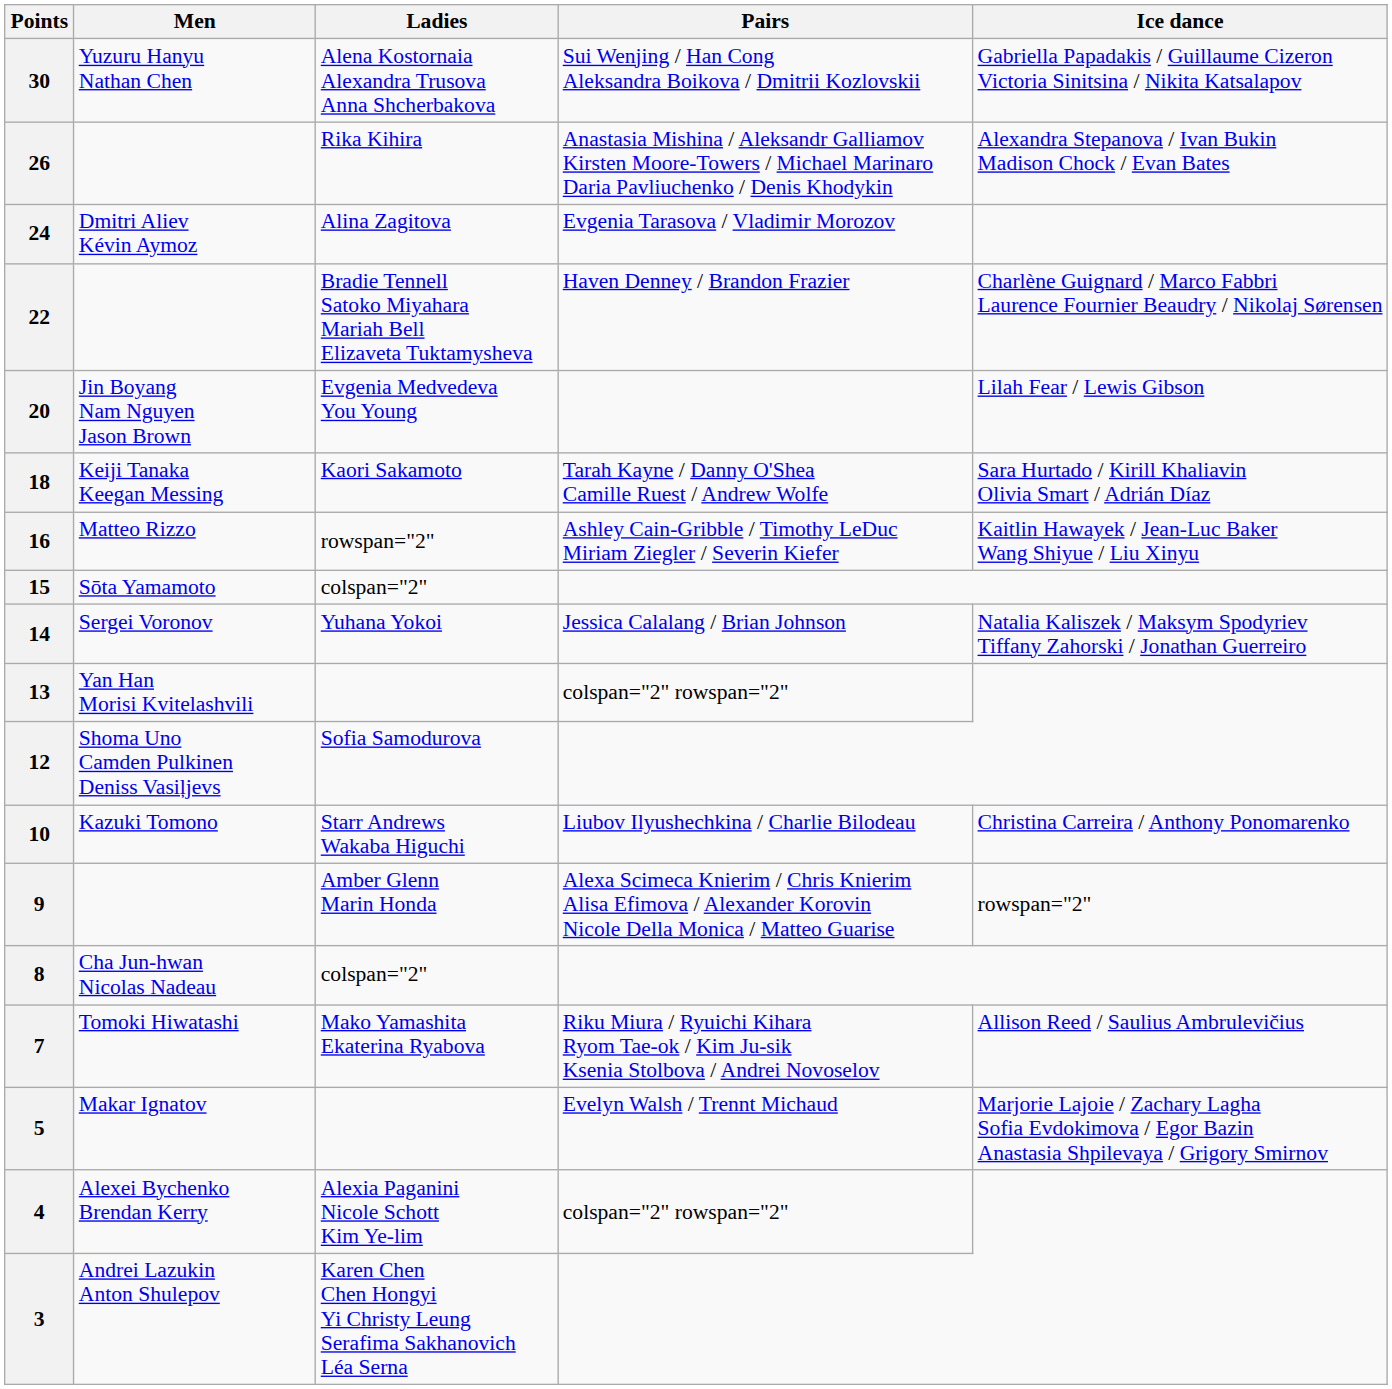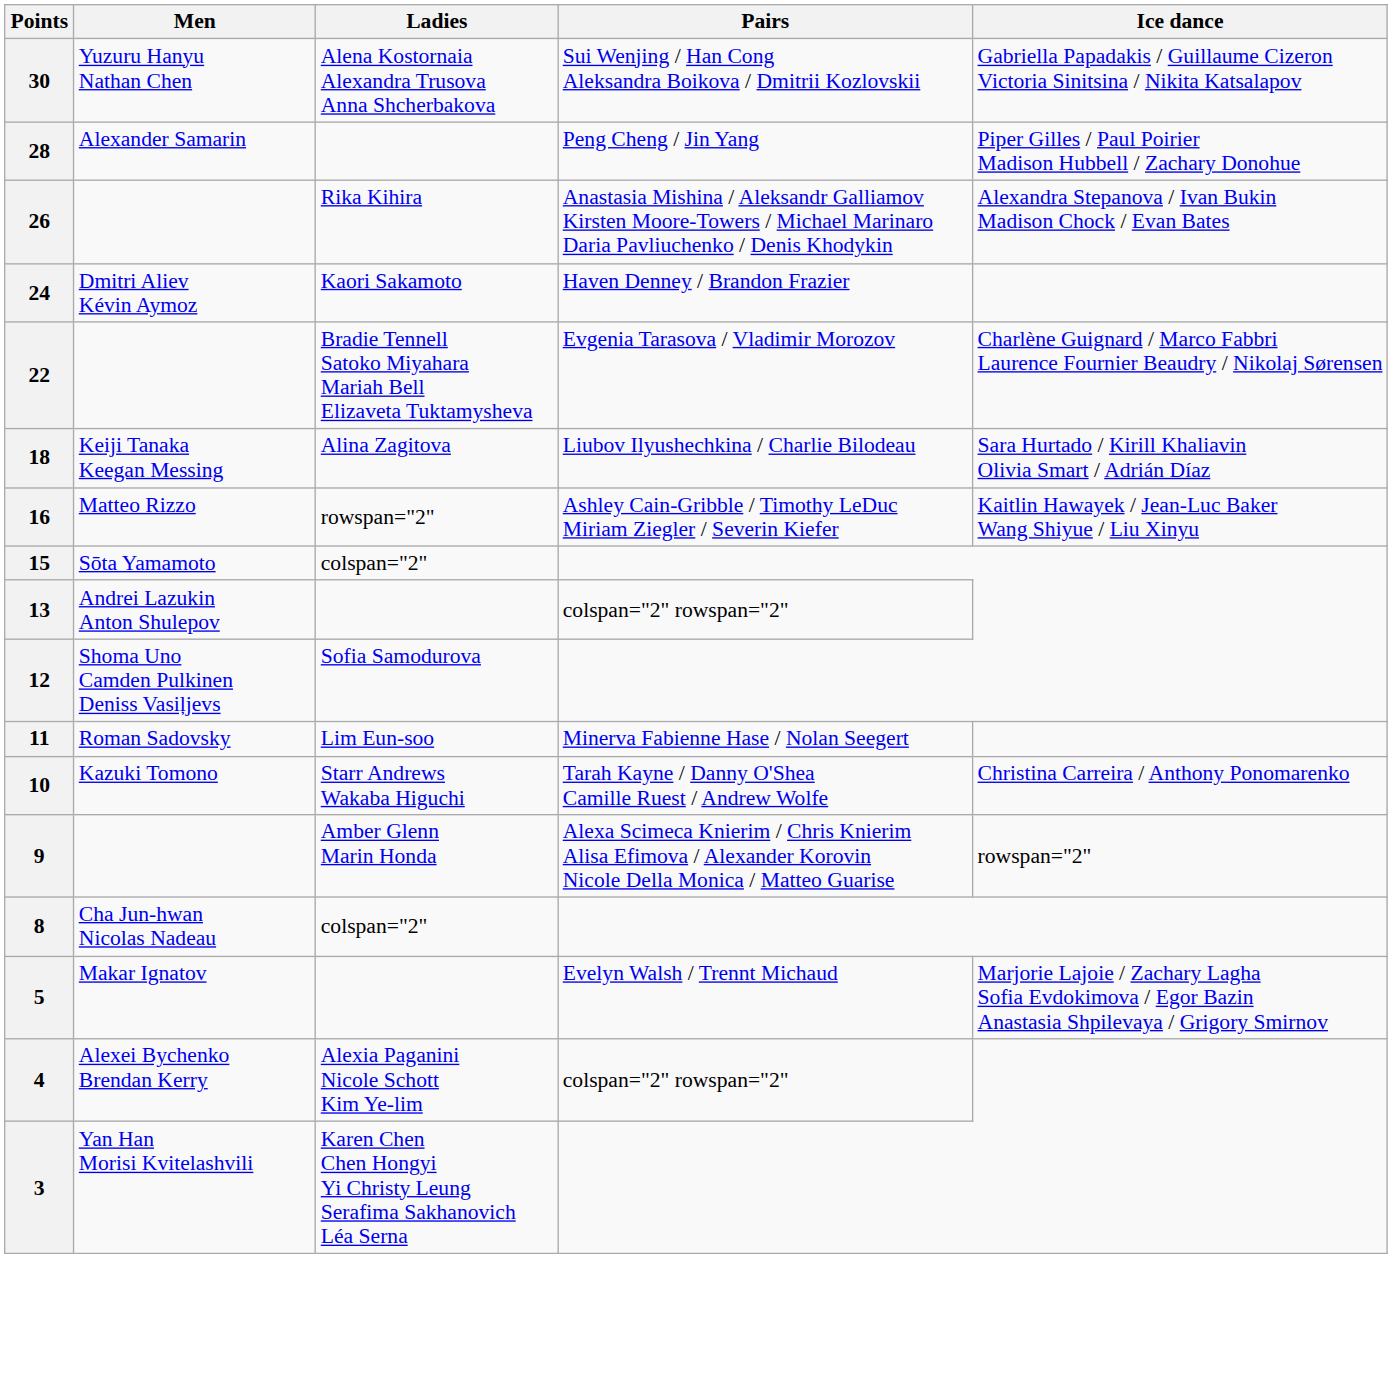+ row: (39, 150)
(386, 221) Alina Zagitova -> (391, 280) Kaori Sakamoto
(729, 221) Evgenia Tarasova / Vladimir Morozov -> (706, 280) Haven Denney / Brandon Frazier
(706, 280) Haven Denney / Brandon Frazier -> (729, 338) Evgenia Tarasova / Vladimir Morozov
- row: (39, 411)
(391, 470) Kaori Sakamoto -> (386, 445) Alina Zagitova
(695, 482) Tarah Kayne / Danny O'Shea Camille Ruest / Andrew Wolfe -> (739, 445) Liubov Ilyushechkina / Charlie Bilodeau
- row: (39, 633)
(166, 692) Yan Han Morisi Kvitelashvili -> (149, 609) Andrei Lazukin Anton Shulepov
+ row: (39, 738)
(739, 821) Liubov Ilyushechkina / Charlie Bilodeau -> (695, 785) Tarah Kayne / Danny O'Shea Camille Ruest / Andrew Wolfe
- row: (39, 1045)
(149, 1282) Andrei Lazukin Anton Shulepov -> (166, 1150) Yan Han Morisi Kvitelashvili
